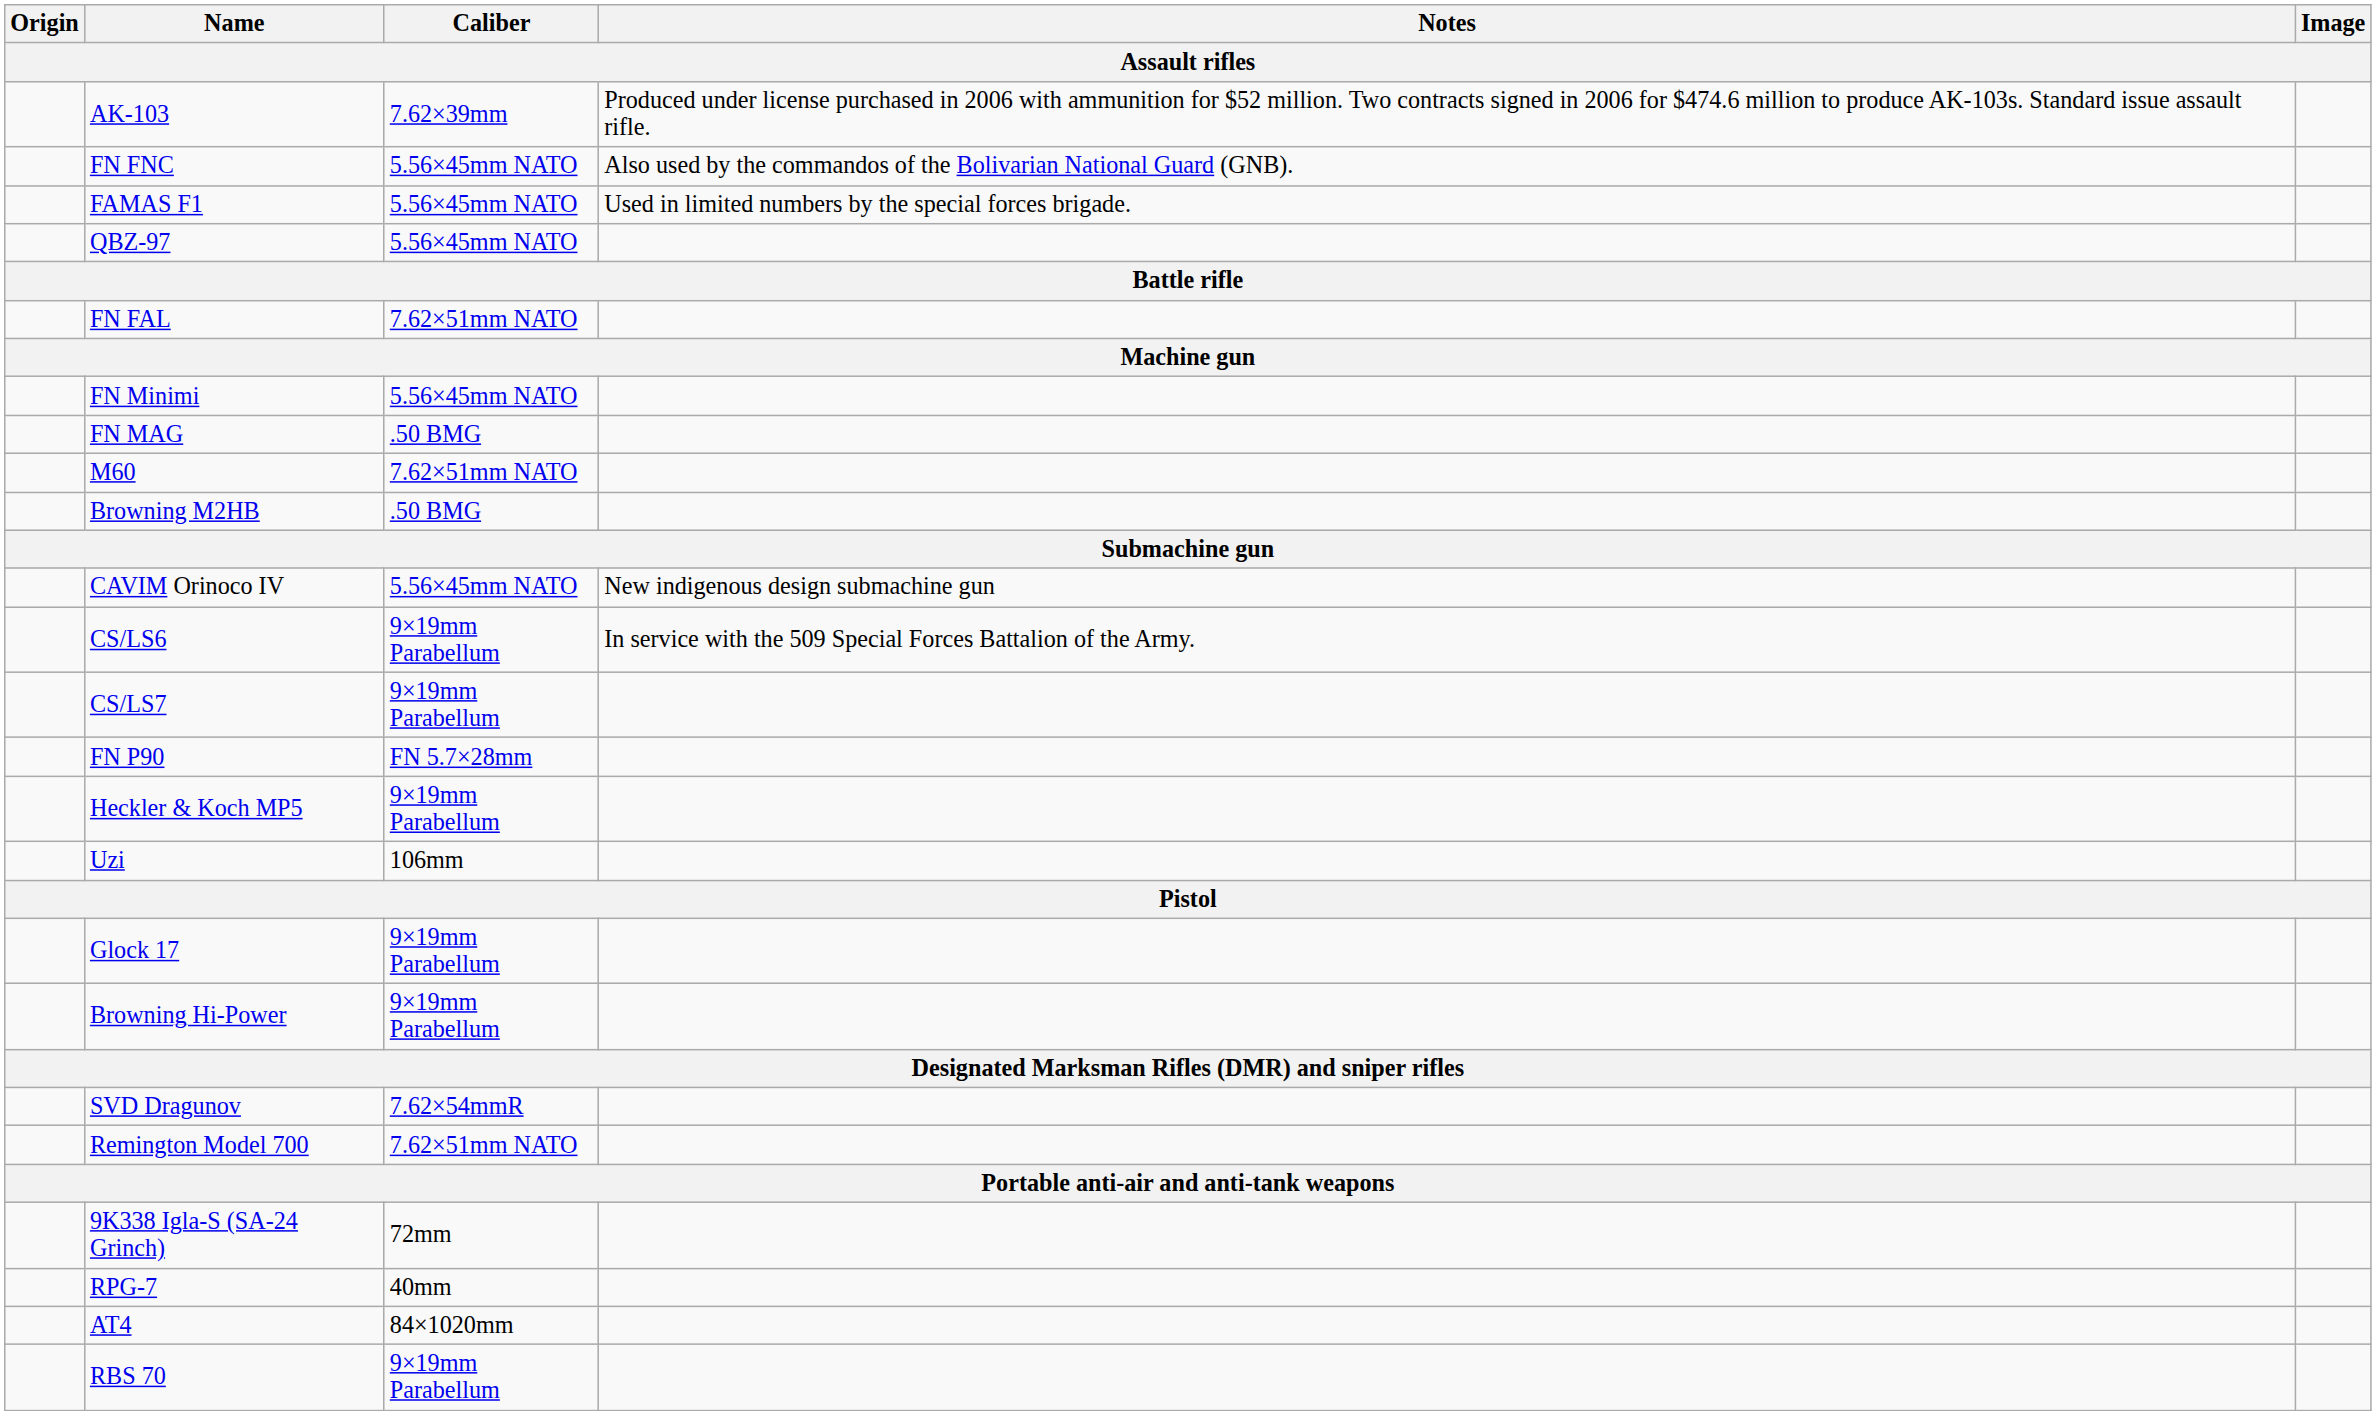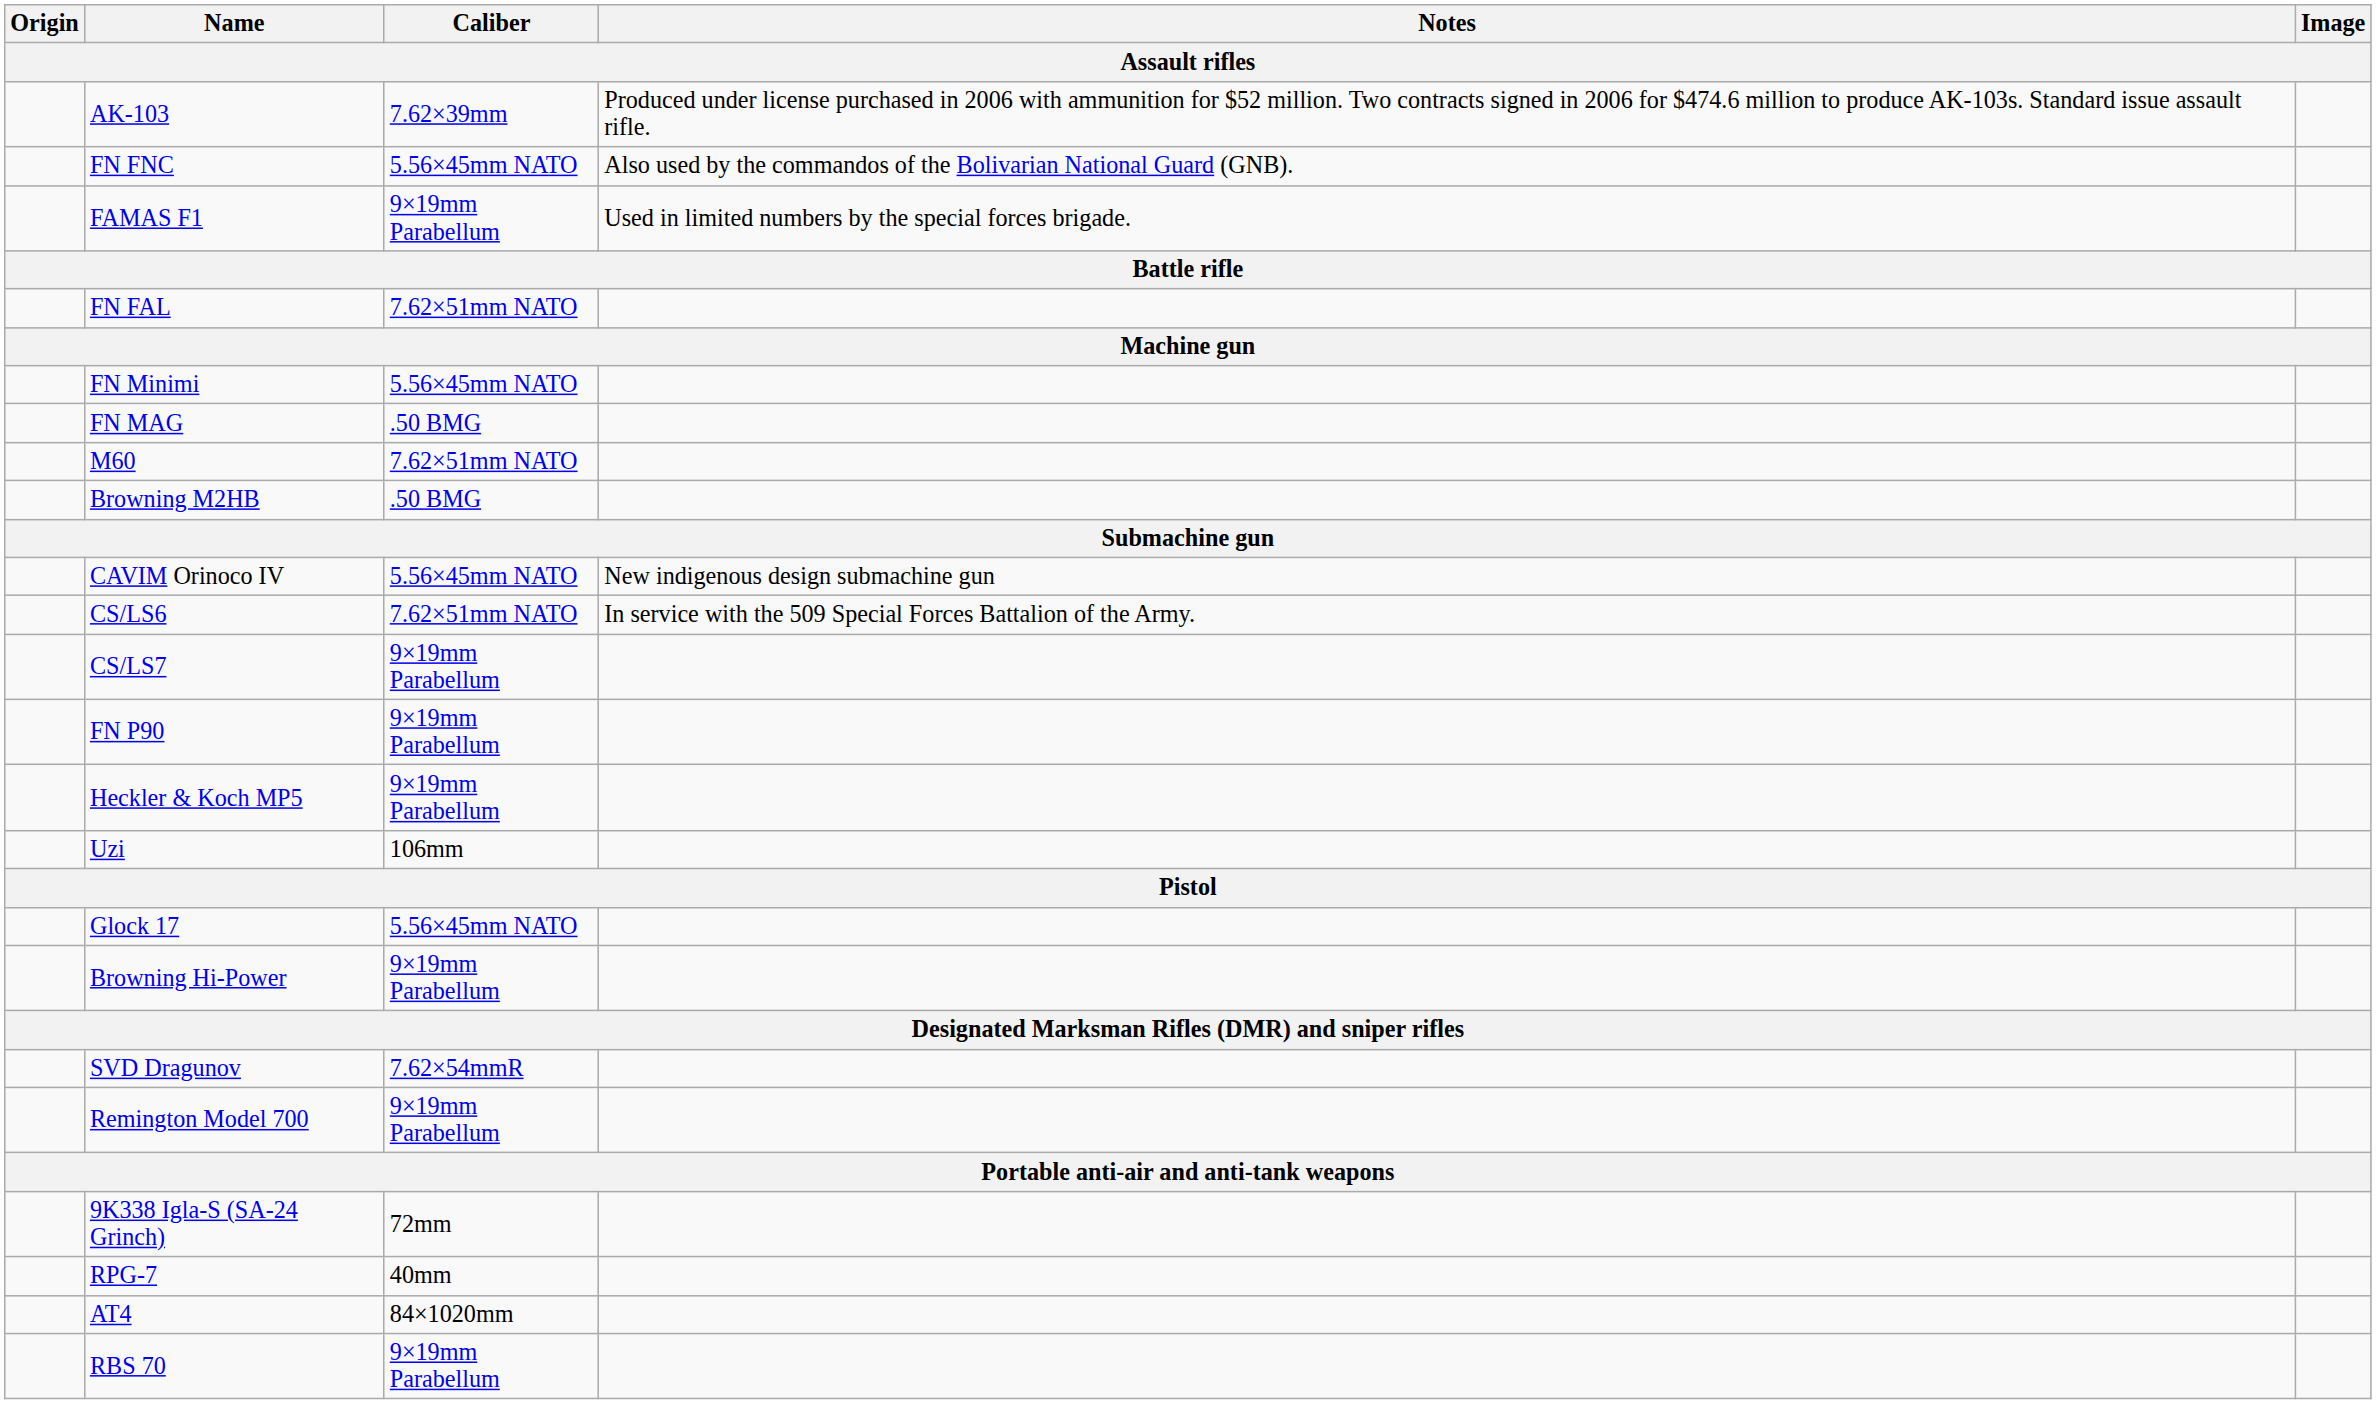(484, 204) 5.56×45mm NATO -> (445, 217) 9×19mm Parabellum
- row: (130, 242)
(445, 639) 9×19mm Parabellum -> (484, 614) 7.62×51mm NATO
(461, 756) FN 5.7×28mm -> (445, 731) 9×19mm Parabellum
(445, 950) 9×19mm Parabellum -> (484, 925) 5.56×45mm NATO
(484, 1144) 7.62×51mm NATO -> (445, 1119) 9×19mm Parabellum
